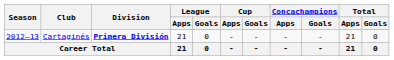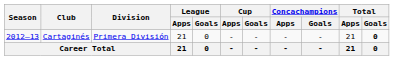(131, 36) bold -> (131, 36) normal
(375, 36) normal -> (375, 36) bold
